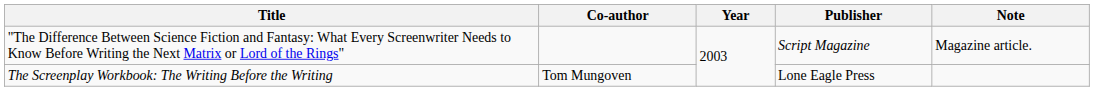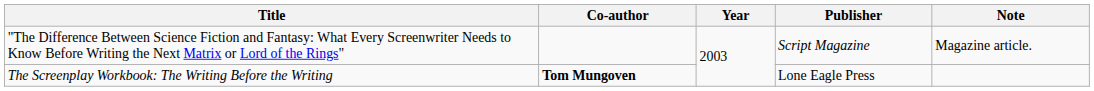(587, 75) normal -> (589, 75) bold
